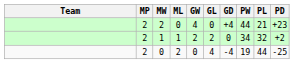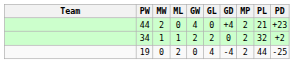columns swapped: (145, 11) <-> (245, 11)
